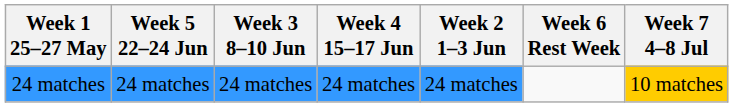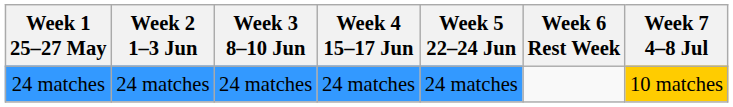columns swapped: (471, 35) <-> (163, 35)
